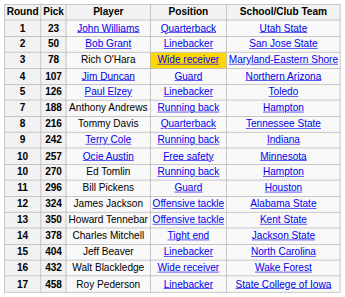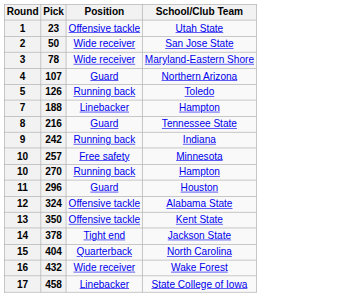- column: (108, 12)
(188, 28) Quarterback -> (104, 28) Offensive tackle
(188, 44) Linebacker -> (104, 44) Wide receiver
(188, 60) gold background -> (104, 60) no background
(188, 92) Linebacker -> (104, 92) Running back
(188, 108) Running back -> (104, 108) Linebacker
(188, 124) Quarterback -> (104, 124) Guard
(188, 252) Linebacker -> (104, 252) Quarterback
